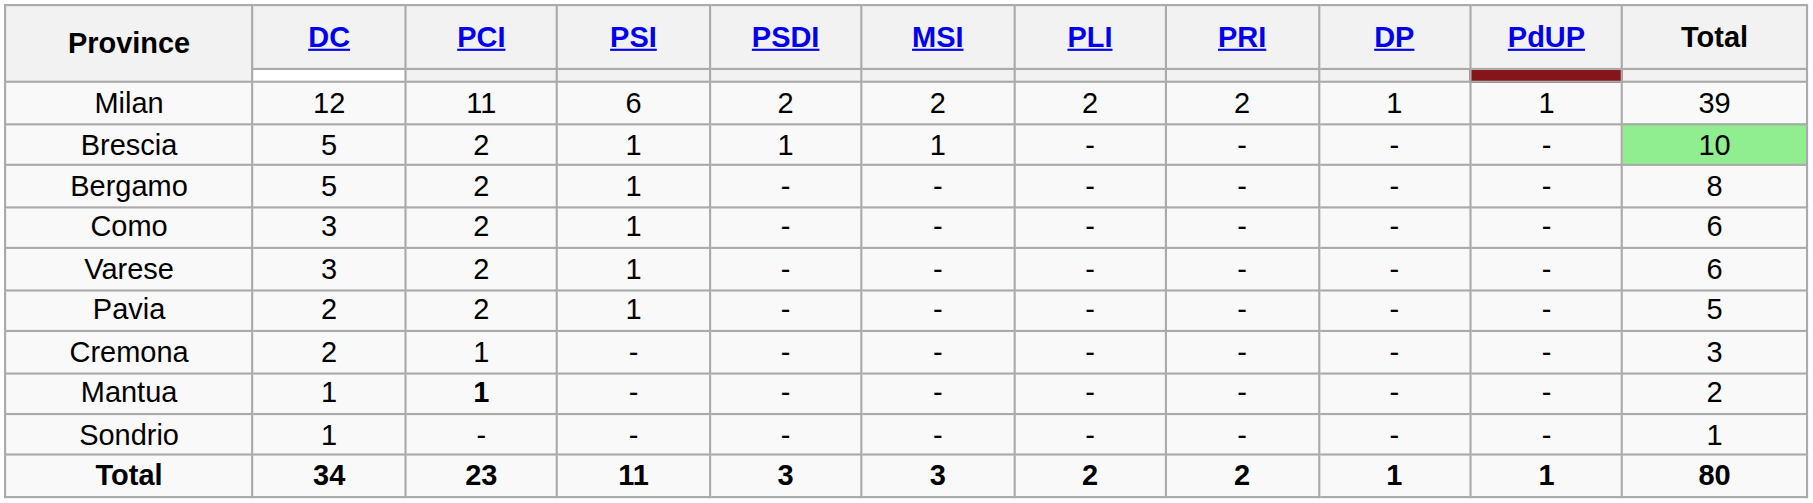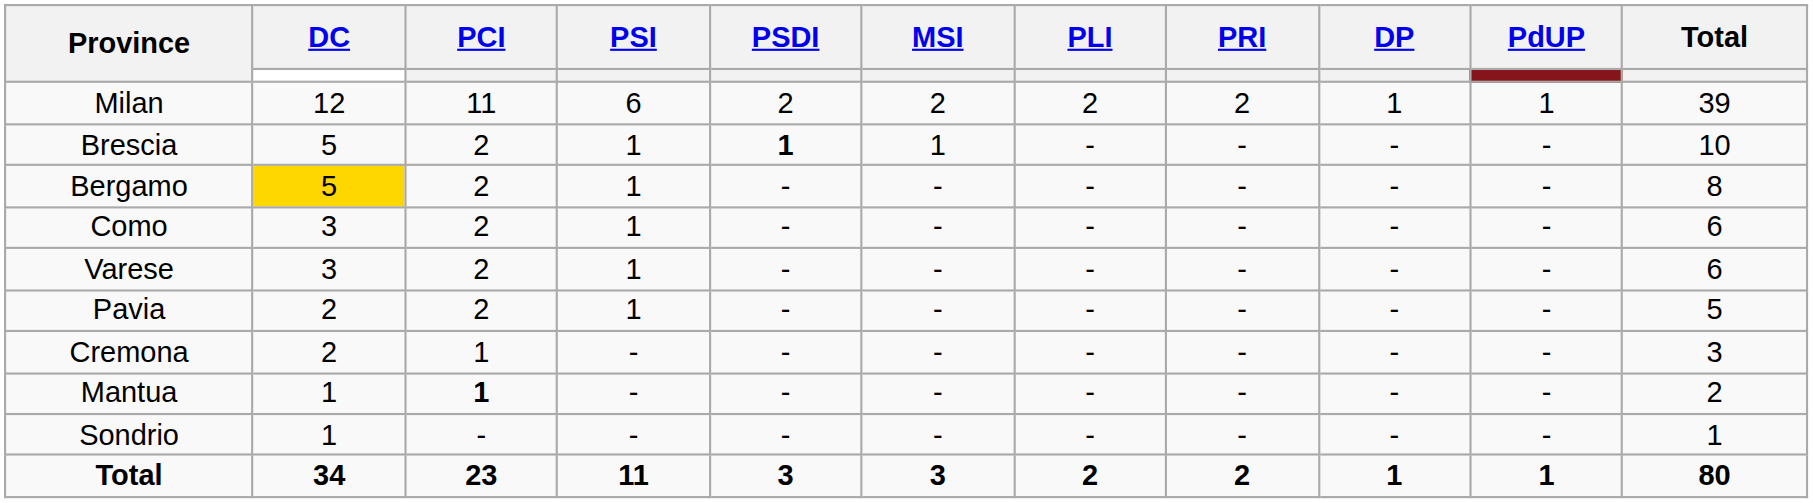(786, 144) normal -> (786, 144) bold
(1715, 144) lightgreen background -> (1715, 144) no background
(329, 186) no background -> (329, 186) gold background
